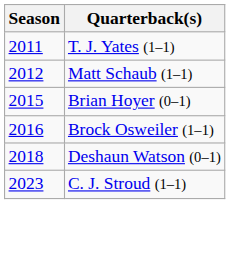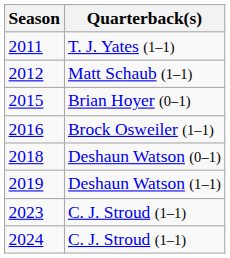+ row: (26, 184)
+ row: (26, 239)
